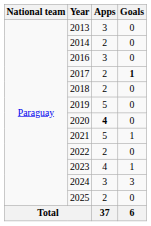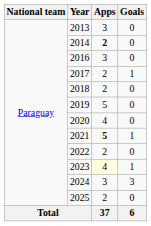(105, 43) normal -> (105, 43) bold
(132, 74) bold -> (132, 74) normal
(105, 120) bold -> (105, 120) normal
(105, 136) normal -> (105, 136) bold
(105, 167) no background -> (105, 167) lightyellow background
